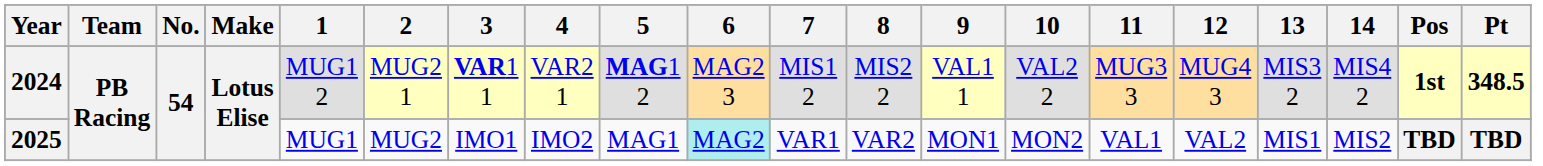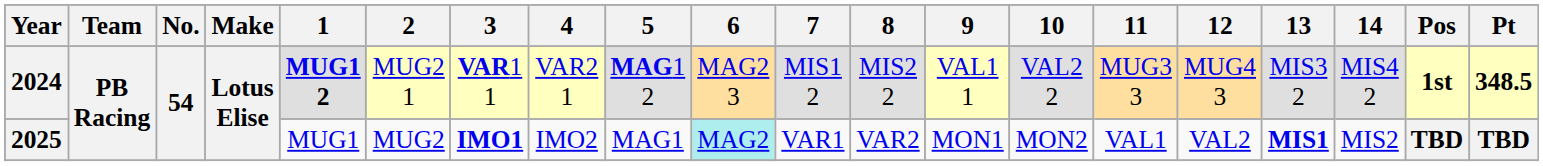(322, 81) normal -> (323, 81) bold
(486, 138) normal -> (490, 138) bold
(1292, 138) normal -> (1298, 138) bold
